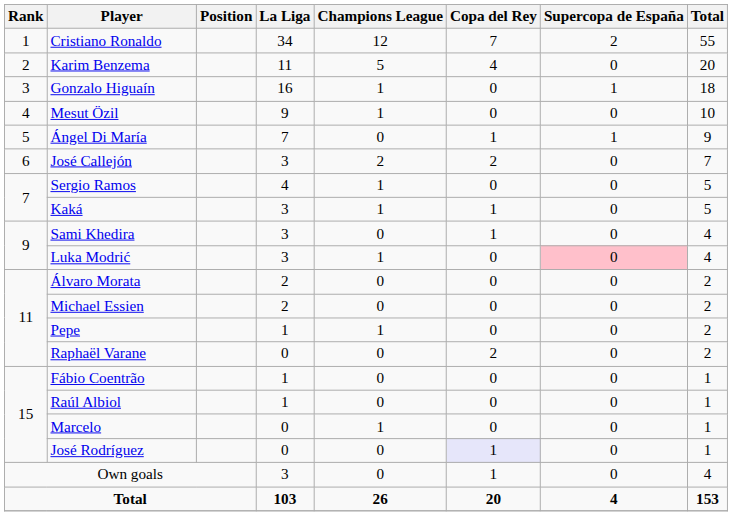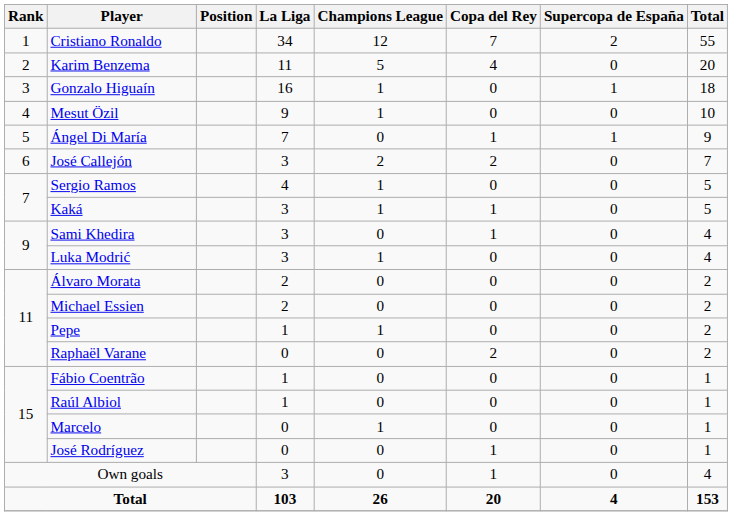(614, 257) pink background -> (614, 257) no background
(493, 450) lavender background -> (493, 450) no background
